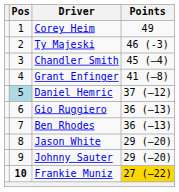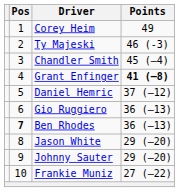(148, 77) normal -> (148, 77) bold
(21, 94) lightblue background -> (21, 94) no background
(21, 126) normal -> (21, 126) bold
(21, 174) bold -> (21, 174) normal
(148, 174) gold background -> (148, 174) no background
